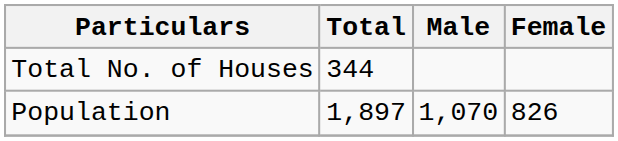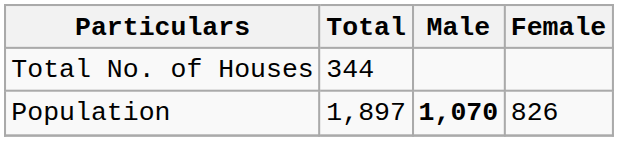(458, 113) normal -> (458, 113) bold
